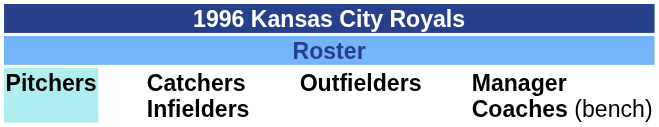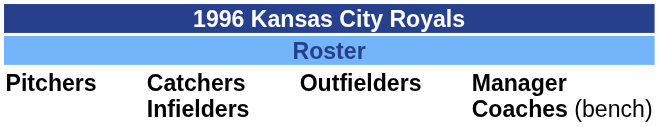(51, 82) paleturquoise background -> (51, 82) no background
